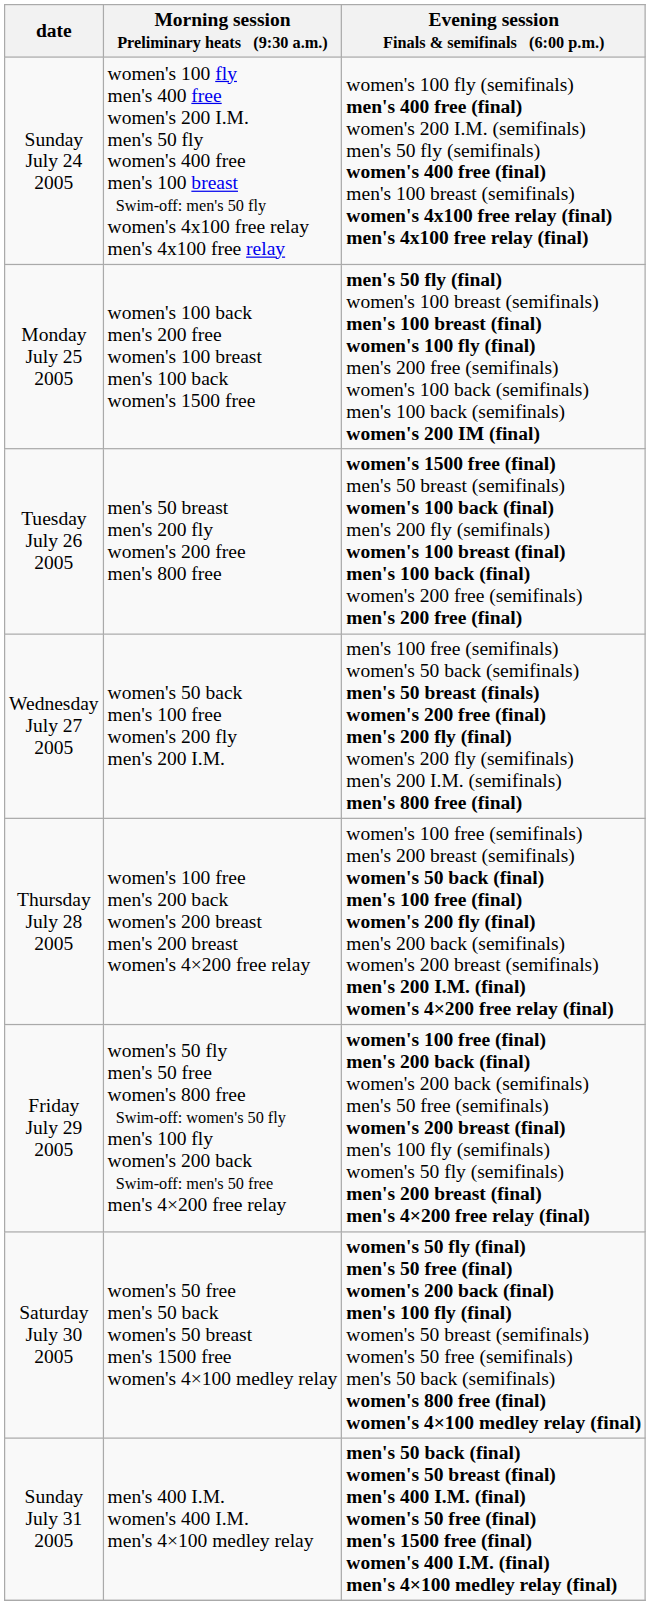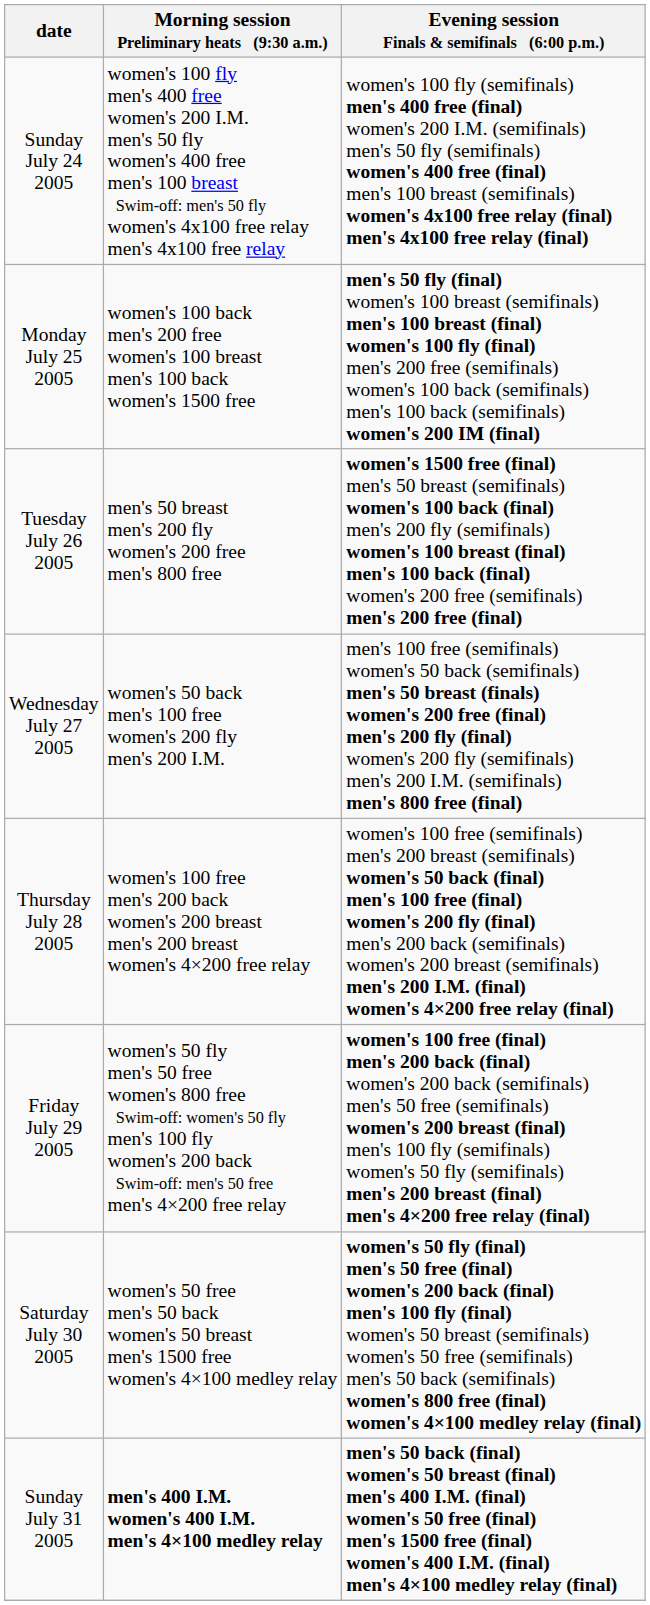(211, 1519) normal -> (215, 1519) bold
